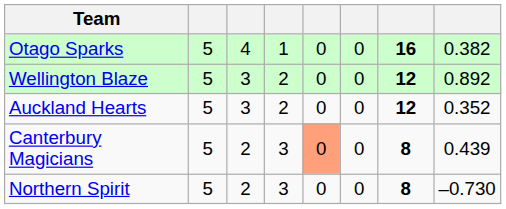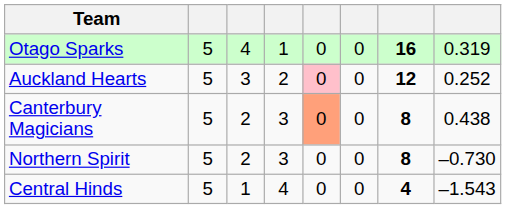(467, 49) 0.382 -> (467, 49) 0.319
- row: (78, 78)
(321, 108) no background -> (321, 78) pink background
(467, 108) 0.352 -> (467, 78) 0.252
(467, 148) 0.439 -> (467, 118) 0.438
+ row: (66, 188)
